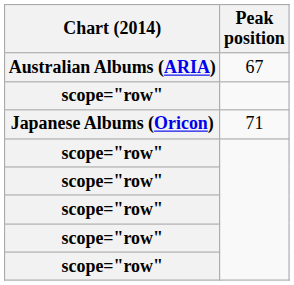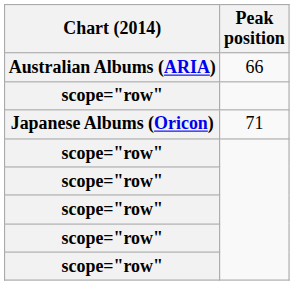(254, 67) 67 -> (254, 67) 66
